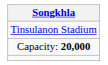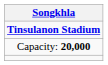(54, 30) normal -> (54, 30) bold
